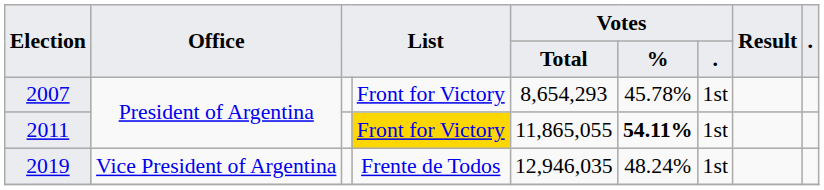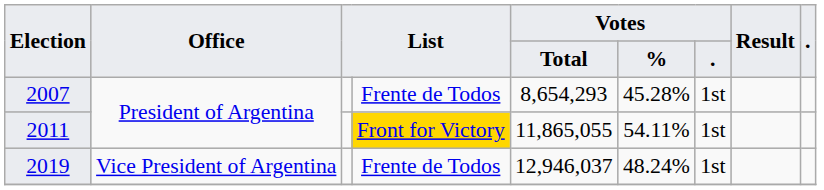(431, 94) Front for Victory -> (431, 94) Frente de Todos
(658, 94) 45.78% -> (656, 94) 45.28%
(658, 130) bold -> (656, 130) normal
(564, 166) 12,946,035 -> (564, 166) 12,946,037
